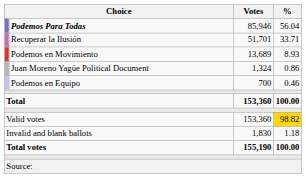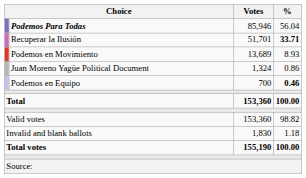(290, 40) normal -> (290, 40) bold
(292, 83) normal -> (292, 83) bold
(290, 119) gold background -> (290, 119) no background
